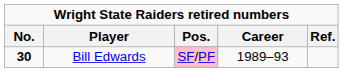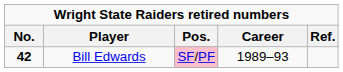(24, 57) 30 -> (24, 57) 42
